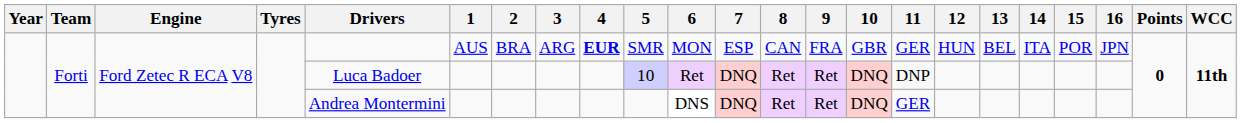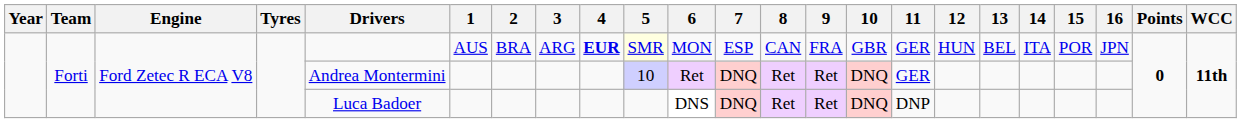(646, 47) no background -> (646, 47) lightyellow background
(377, 75) Luca Badoer -> (377, 75) Andrea Montermini
(913, 75) DNP -> (913, 75) GER
(377, 103) Andrea Montermini -> (377, 103) Luca Badoer
(913, 103) GER -> (913, 103) DNP
